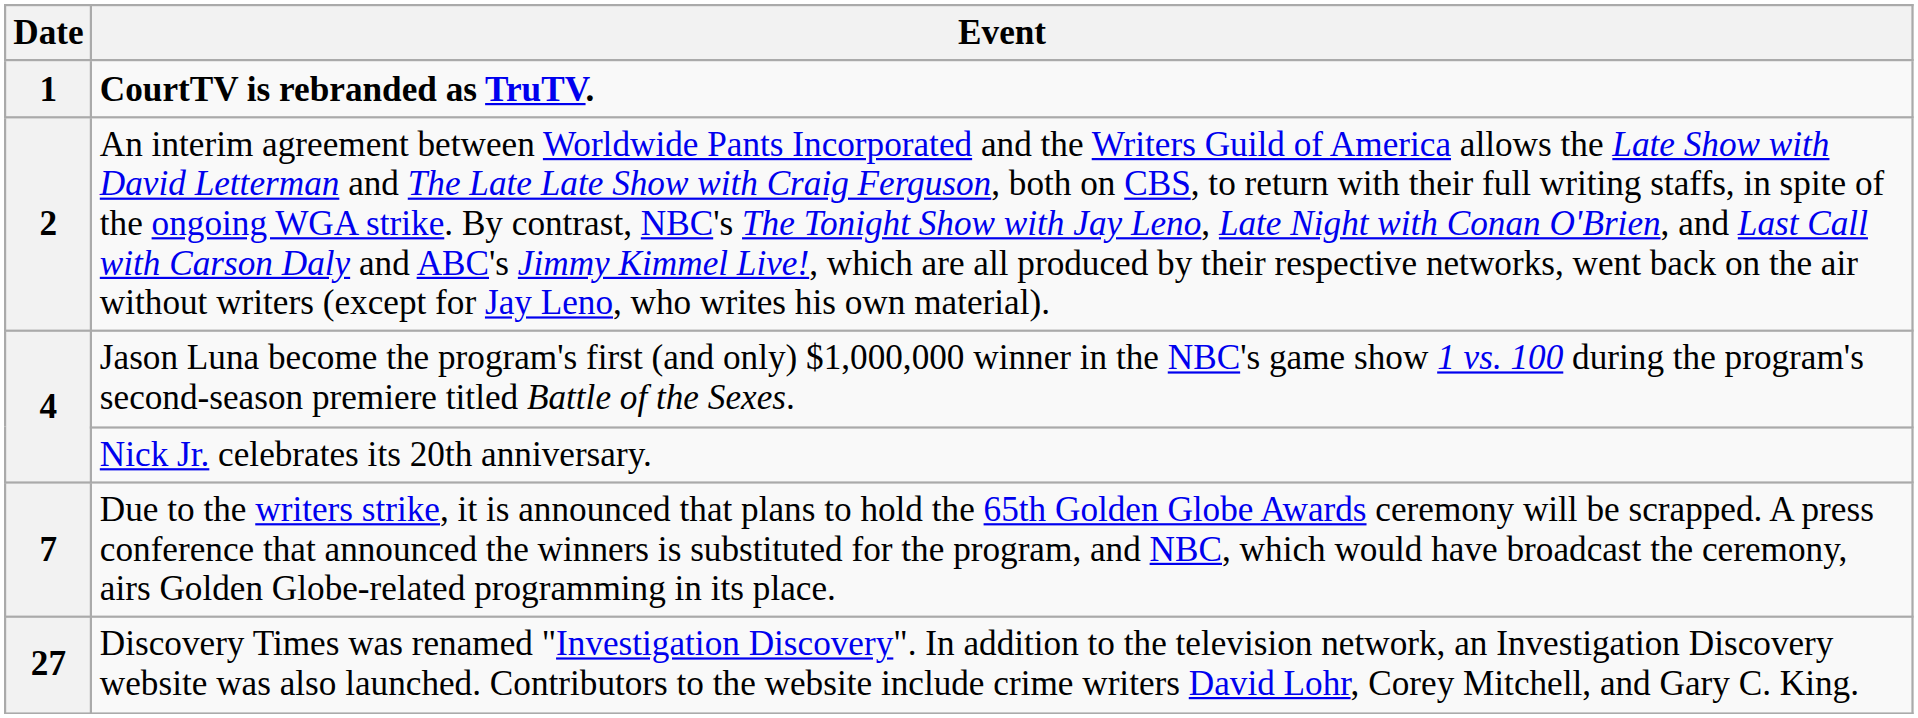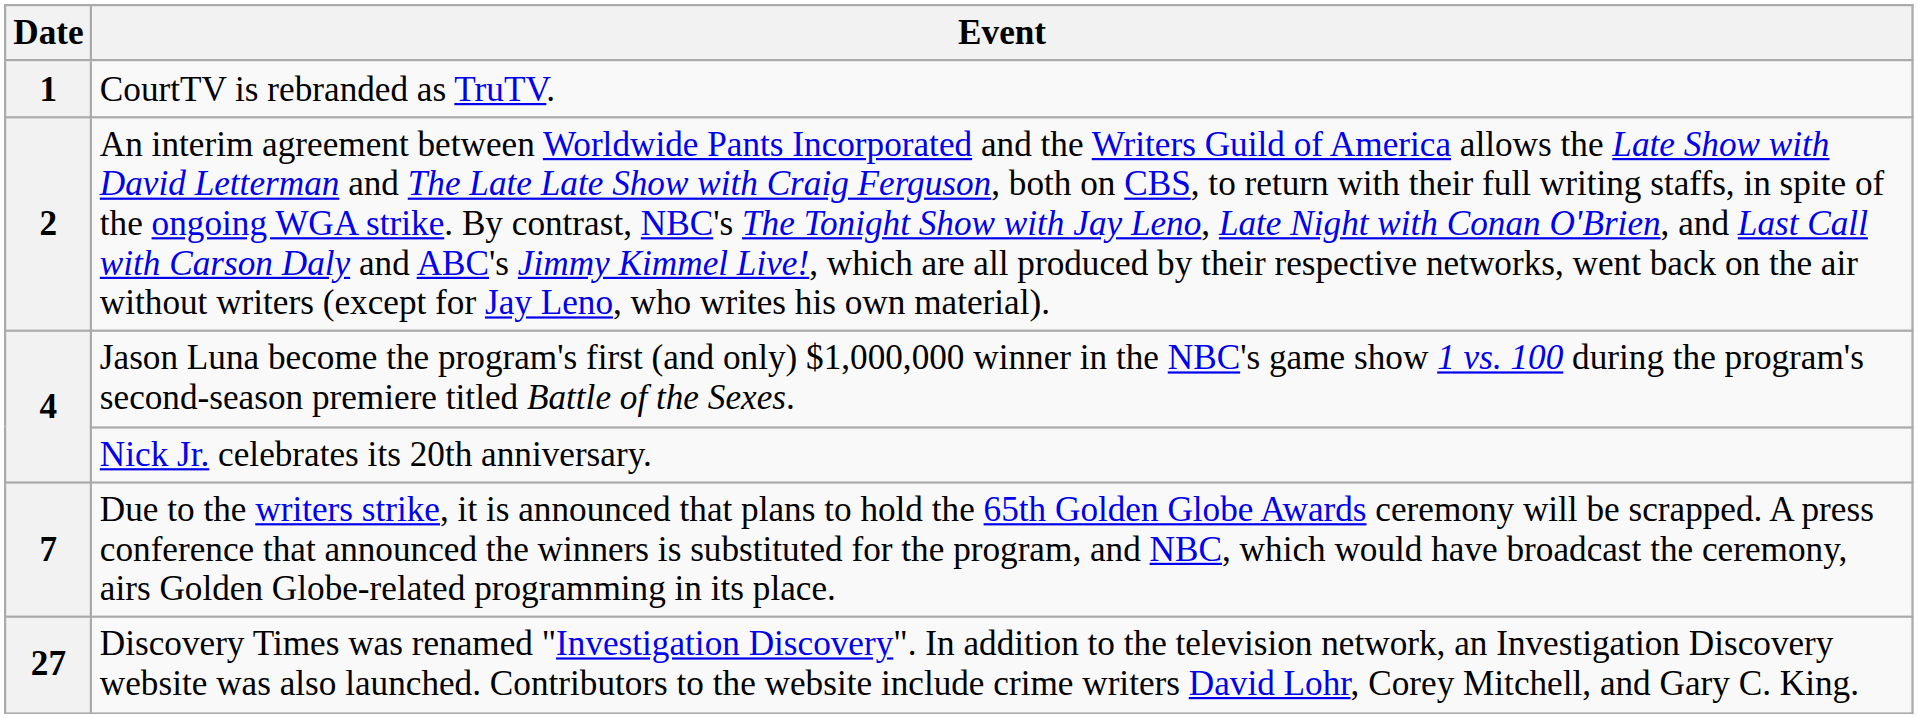(347, 88) bold -> (327, 88) normal
